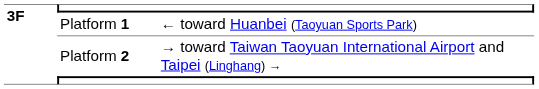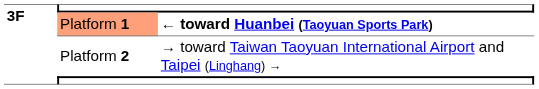(95, 23) no background -> (95, 23) lightsalmon background
(289, 23) normal -> (297, 23) bold
